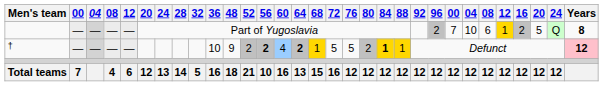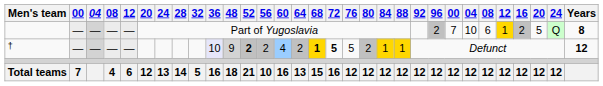(215, 49) no background -> (215, 49) lavender background
(232, 49) no background -> (232, 49) lightgrey background
(249, 49) normal -> (249, 49) bold
(266, 49) bold -> (266, 49) normal
(300, 49) bold -> (300, 49) normal
(317, 49) normal -> (317, 49) bold
(334, 49) normal -> (334, 49) bold
(385, 49) bold -> (385, 49) normal
(582, 49) pink background -> (582, 49) no background
